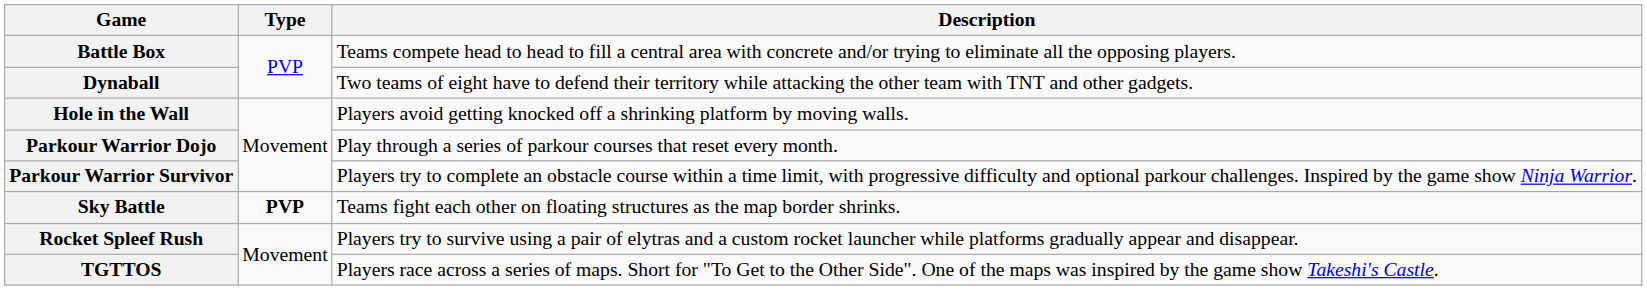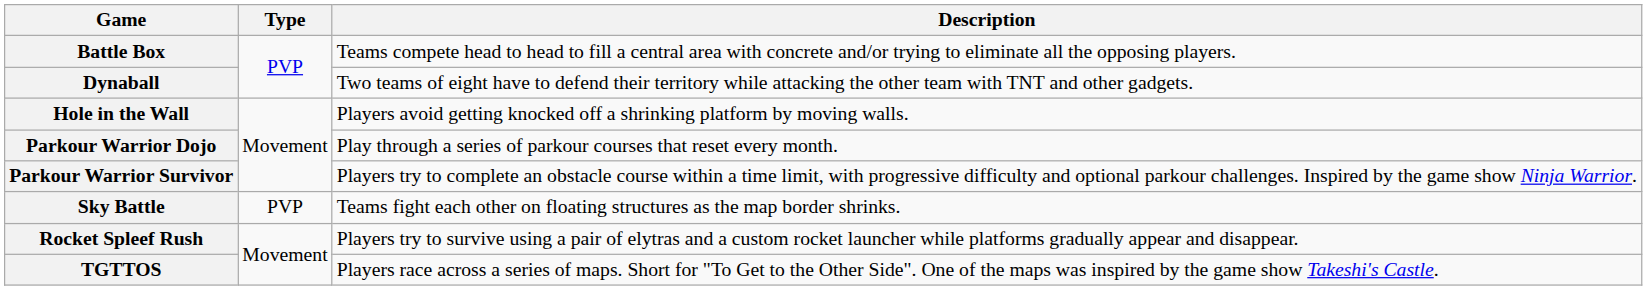(285, 207) bold -> (285, 207) normal
